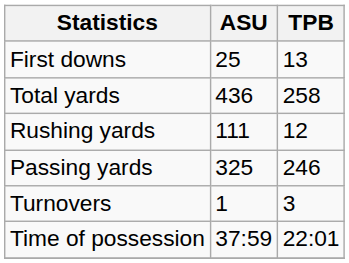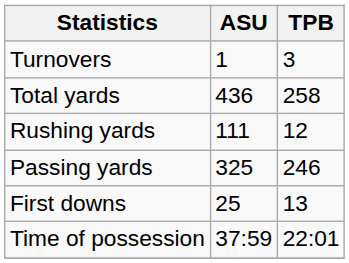rows swapped: (68, 59) <-> (61, 203)
